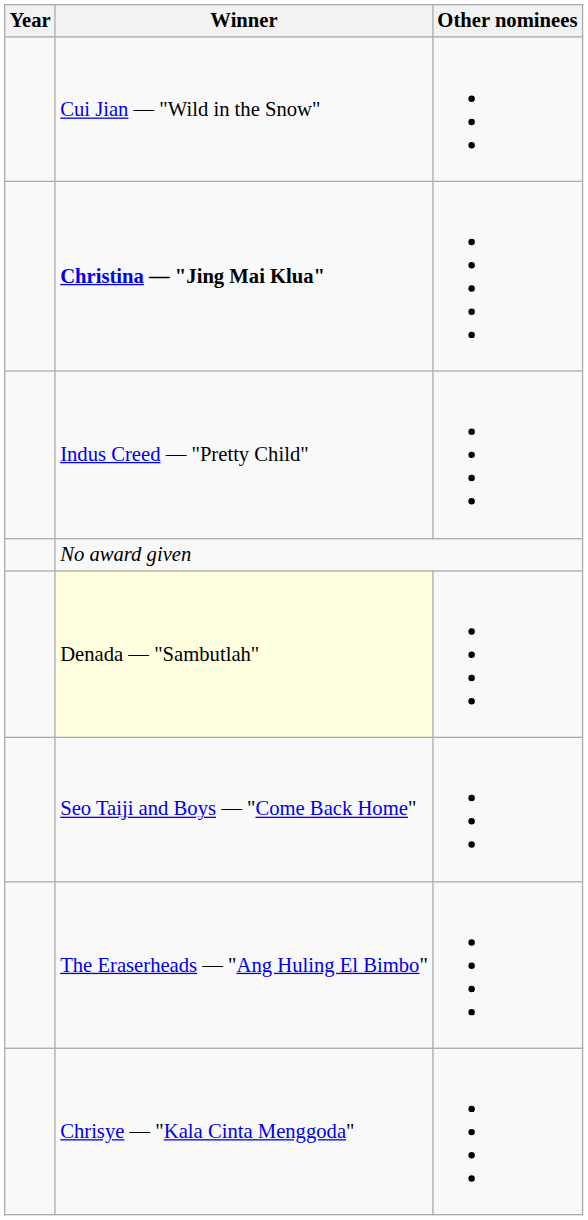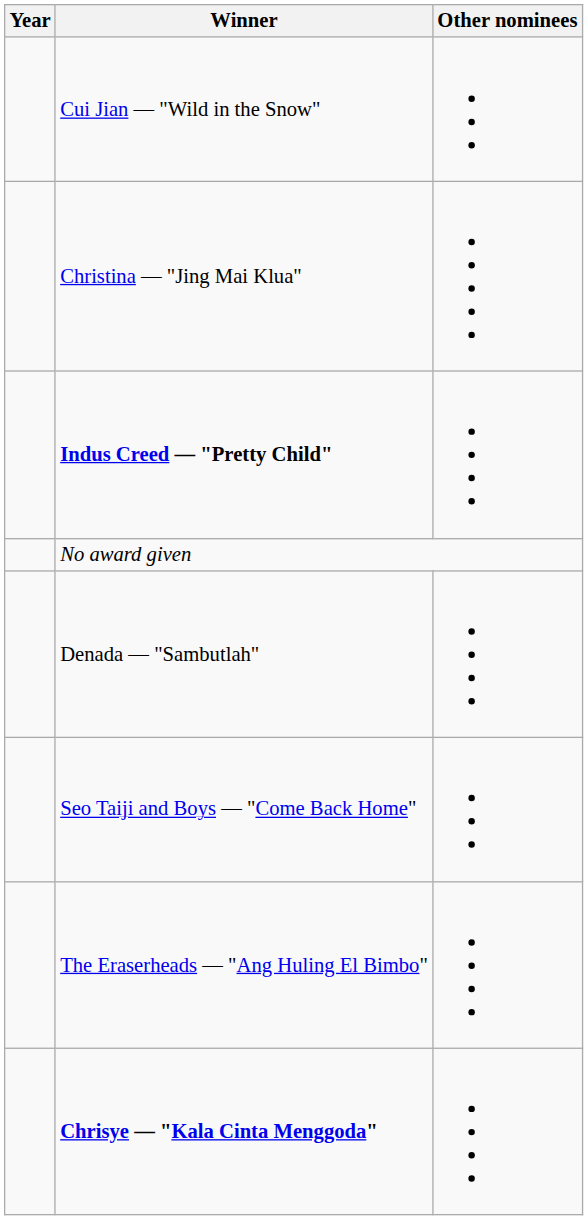(193, 275) bold -> (181, 275) normal
(184, 454) normal -> (196, 454) bold
(160, 654) lightyellow background -> (160, 654) no background
(207, 1131) normal -> (219, 1131) bold
